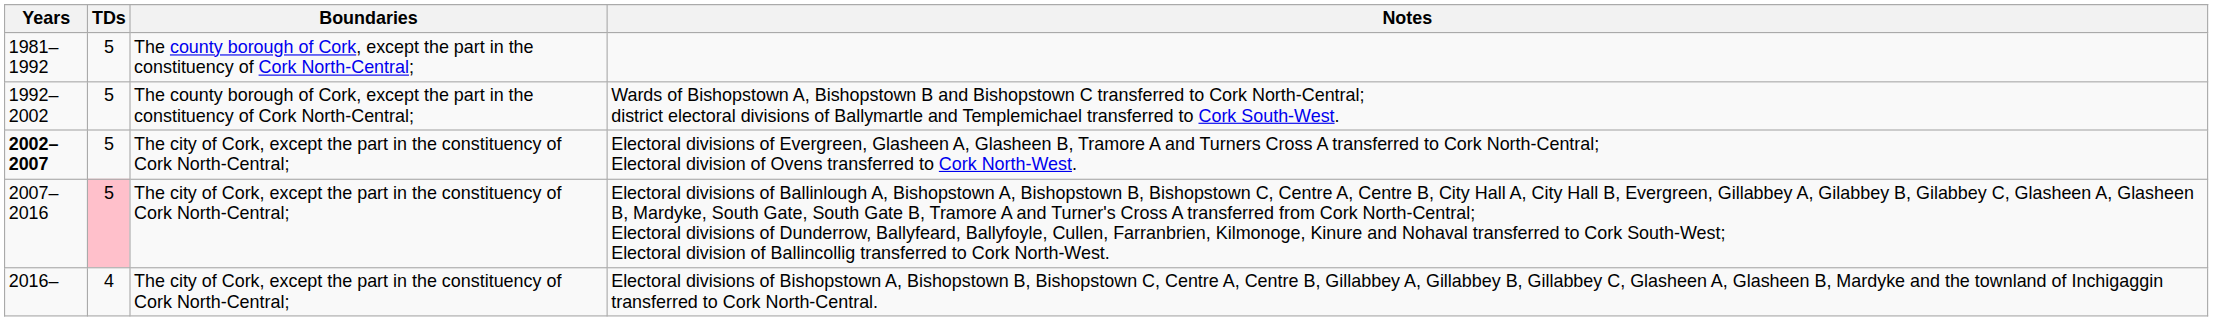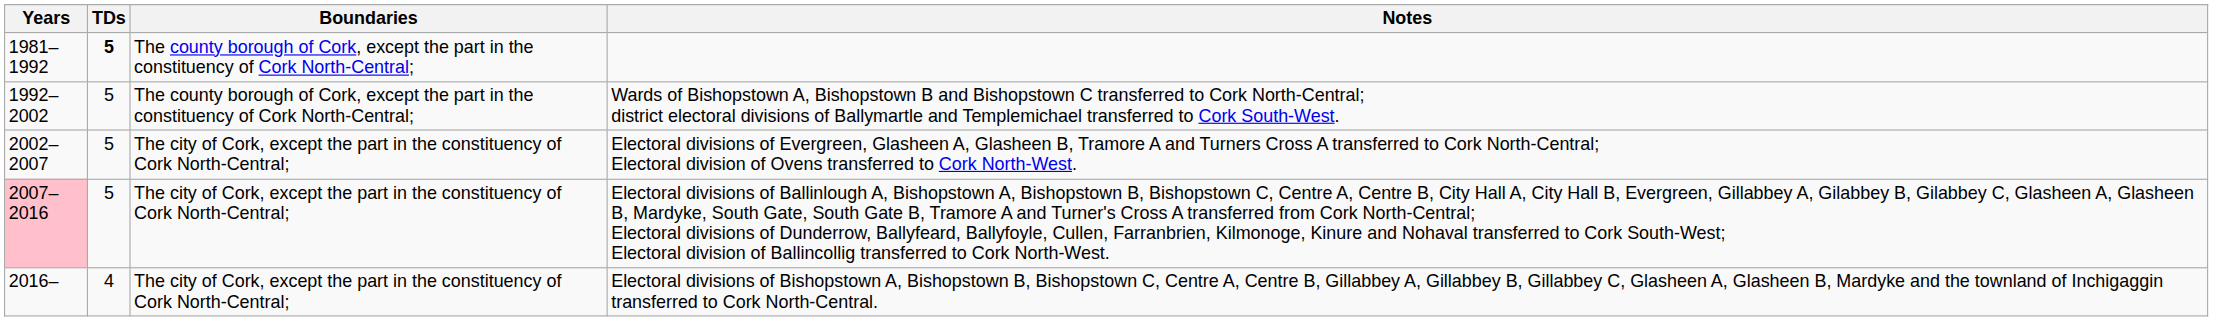(109, 47) normal -> (109, 47) bold
(34, 154) bold -> (34, 154) normal
(34, 202) no background -> (34, 202) pink background
(109, 192) pink background -> (109, 192) no background
